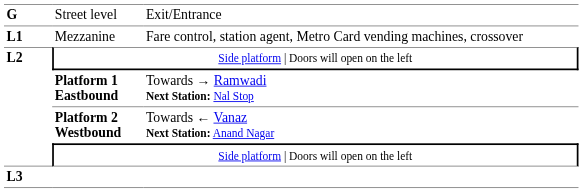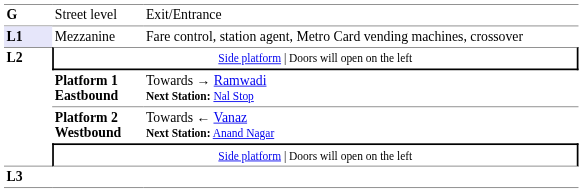(15, 36) no background -> (15, 36) lavender background
